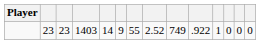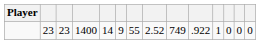(86, 30) 1403 -> (86, 30) 1400
